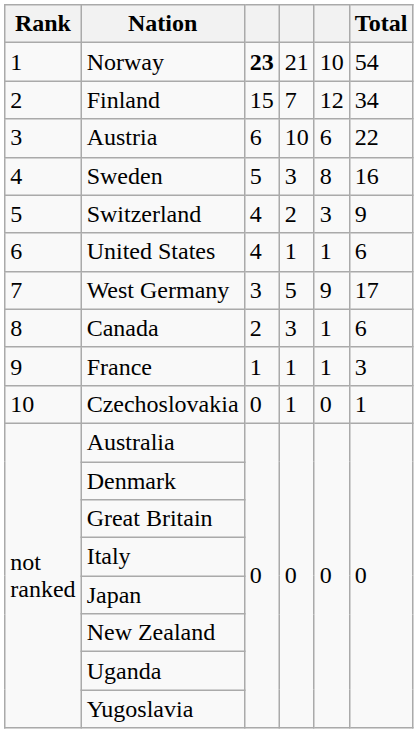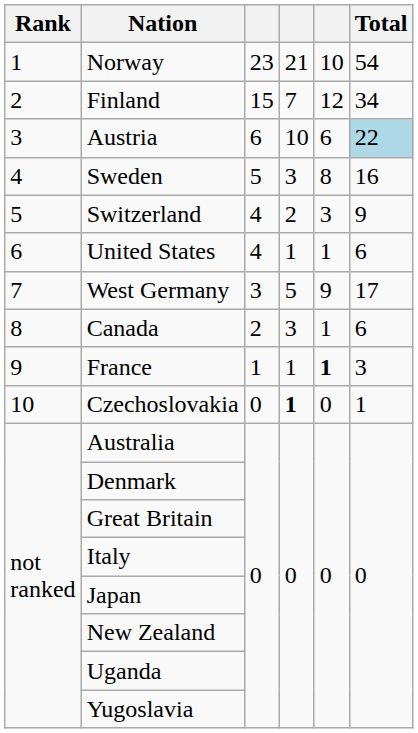(262, 61) bold -> (262, 61) normal
(367, 137) no background -> (367, 137) lightblue background
(326, 366) normal -> (326, 366) bold
(291, 404) normal -> (291, 404) bold
